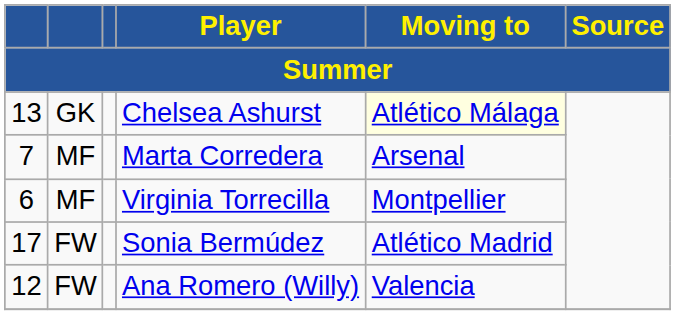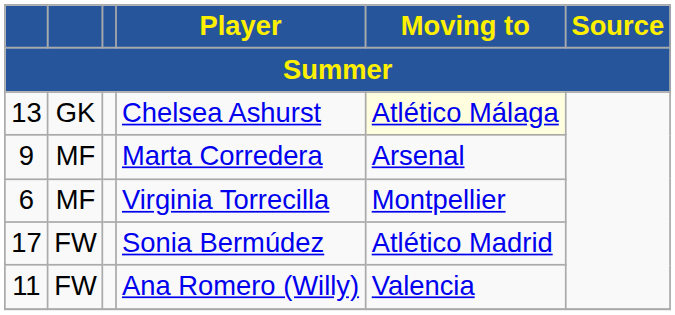(26, 156) 7 -> (26, 156) 9
(26, 286) 12 -> (26, 286) 11
